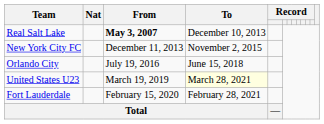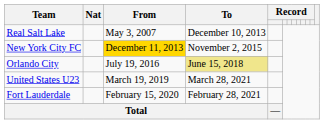(131, 32) bold -> (131, 32) normal
(144, 48) no background -> (144, 48) gold background
(215, 64) no background -> (215, 64) khaki background
(219, 79) lightyellow background -> (219, 79) no background
